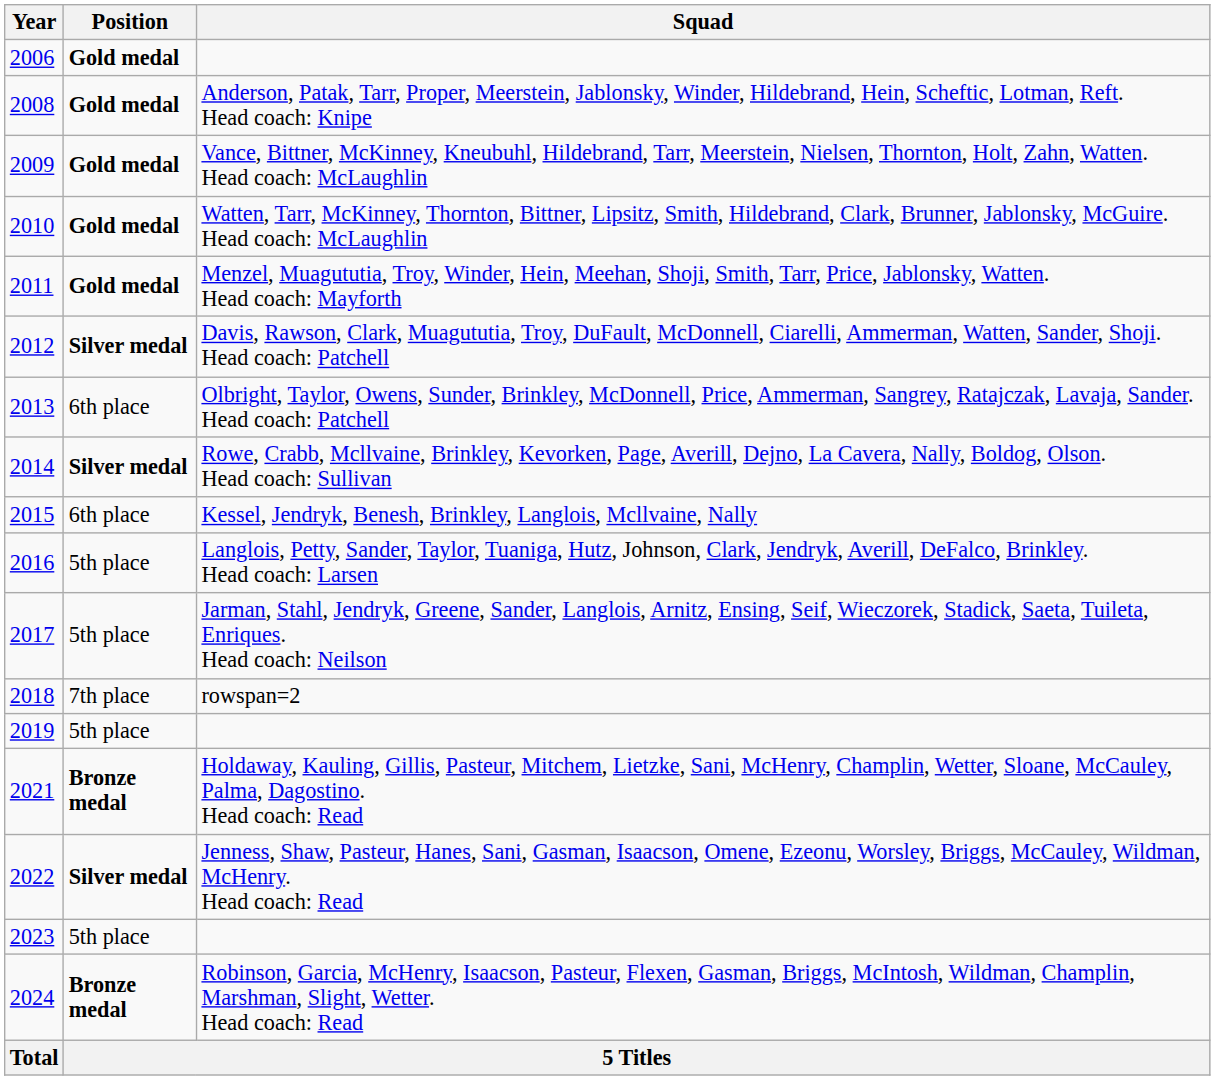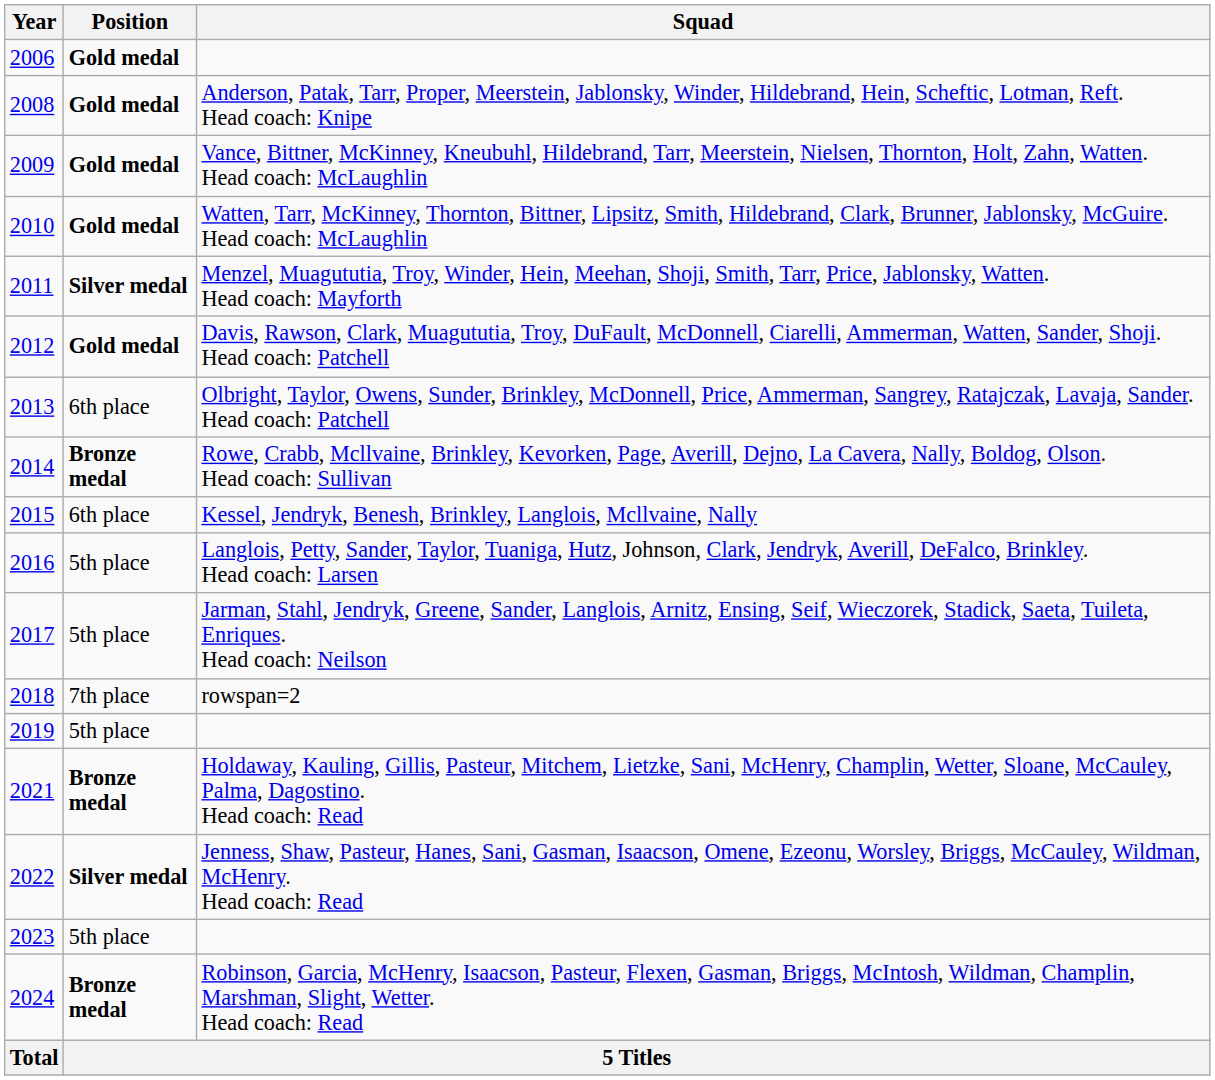(124, 286) Gold medal -> (128, 286) Silver medal
(128, 346) Silver medal -> (124, 346) Gold medal
(128, 466) Silver medal -> (102, 466) Bronze medal
